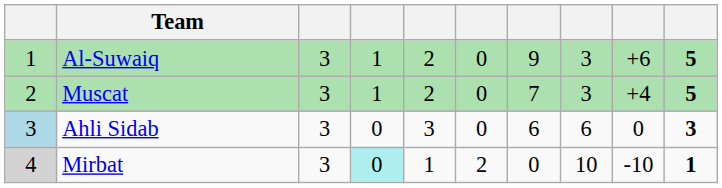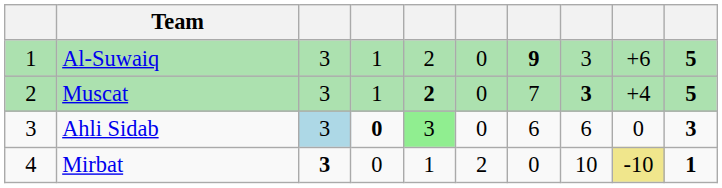(534, 57) normal -> (534, 57) bold
(429, 93) normal -> (429, 93) bold
(586, 93) normal -> (586, 93) bold
(31, 128) lightblue background -> (31, 128) no background
(325, 128) no background -> (325, 128) lightblue background
(377, 128) normal -> (377, 128) bold
(429, 128) no background -> (429, 128) lightgreen background
(31, 164) lightgrey background -> (31, 164) no background
(325, 164) normal -> (325, 164) bold
(377, 164) paleturquoise background -> (377, 164) no background
(638, 164) no background -> (638, 164) khaki background
